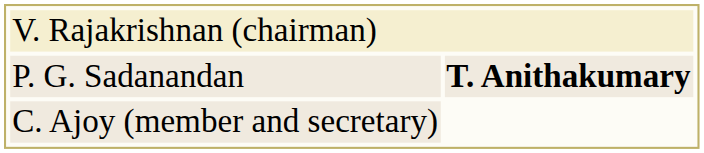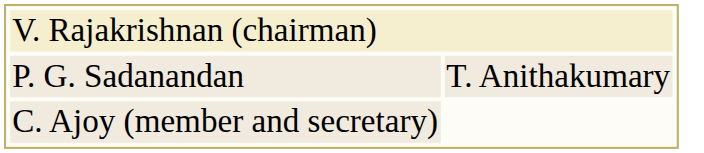(568, 75) bold -> (558, 75) normal
